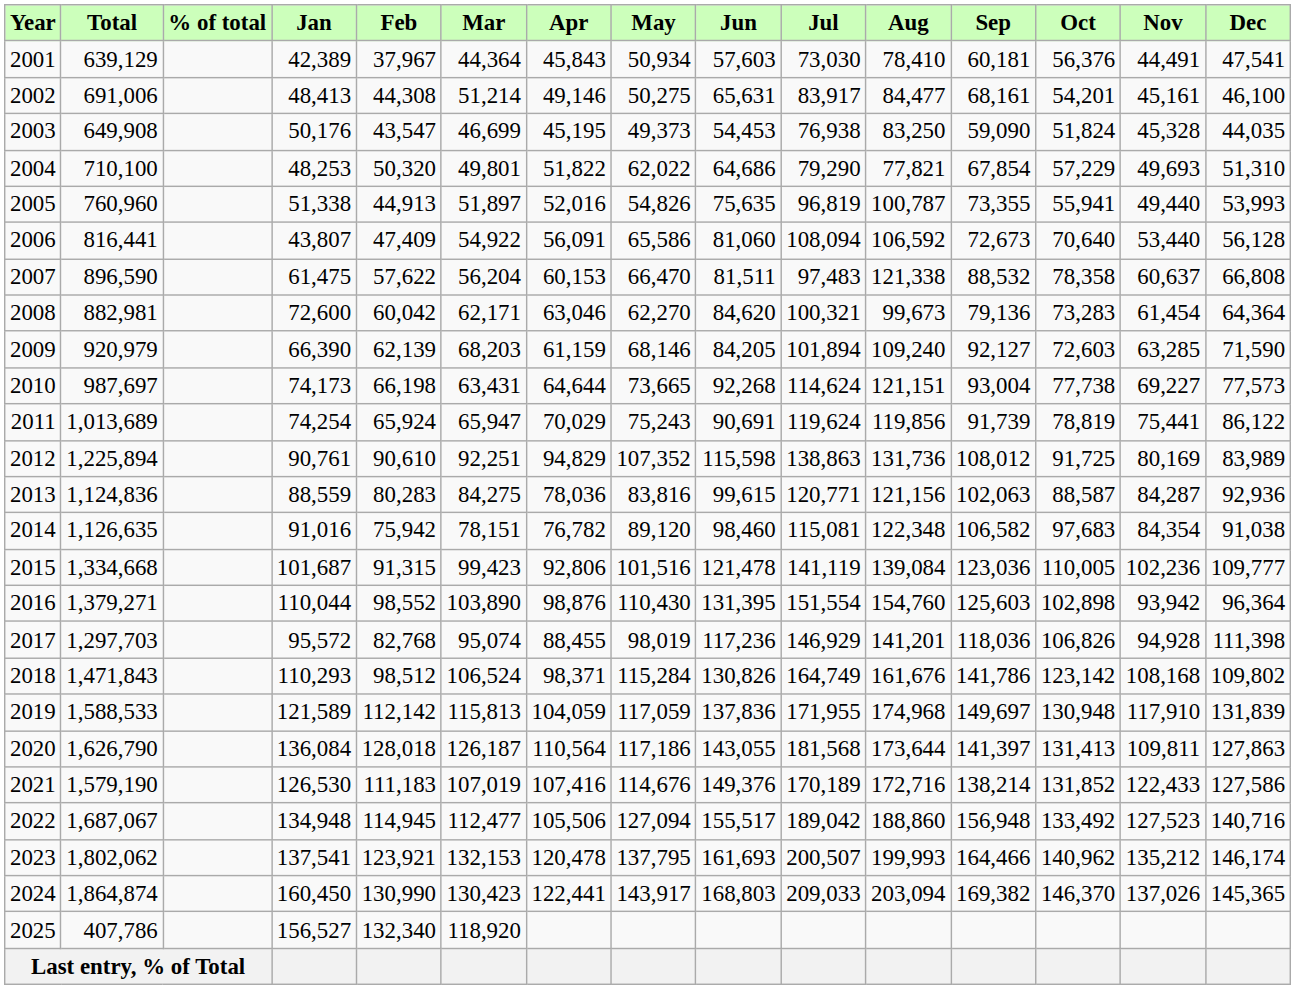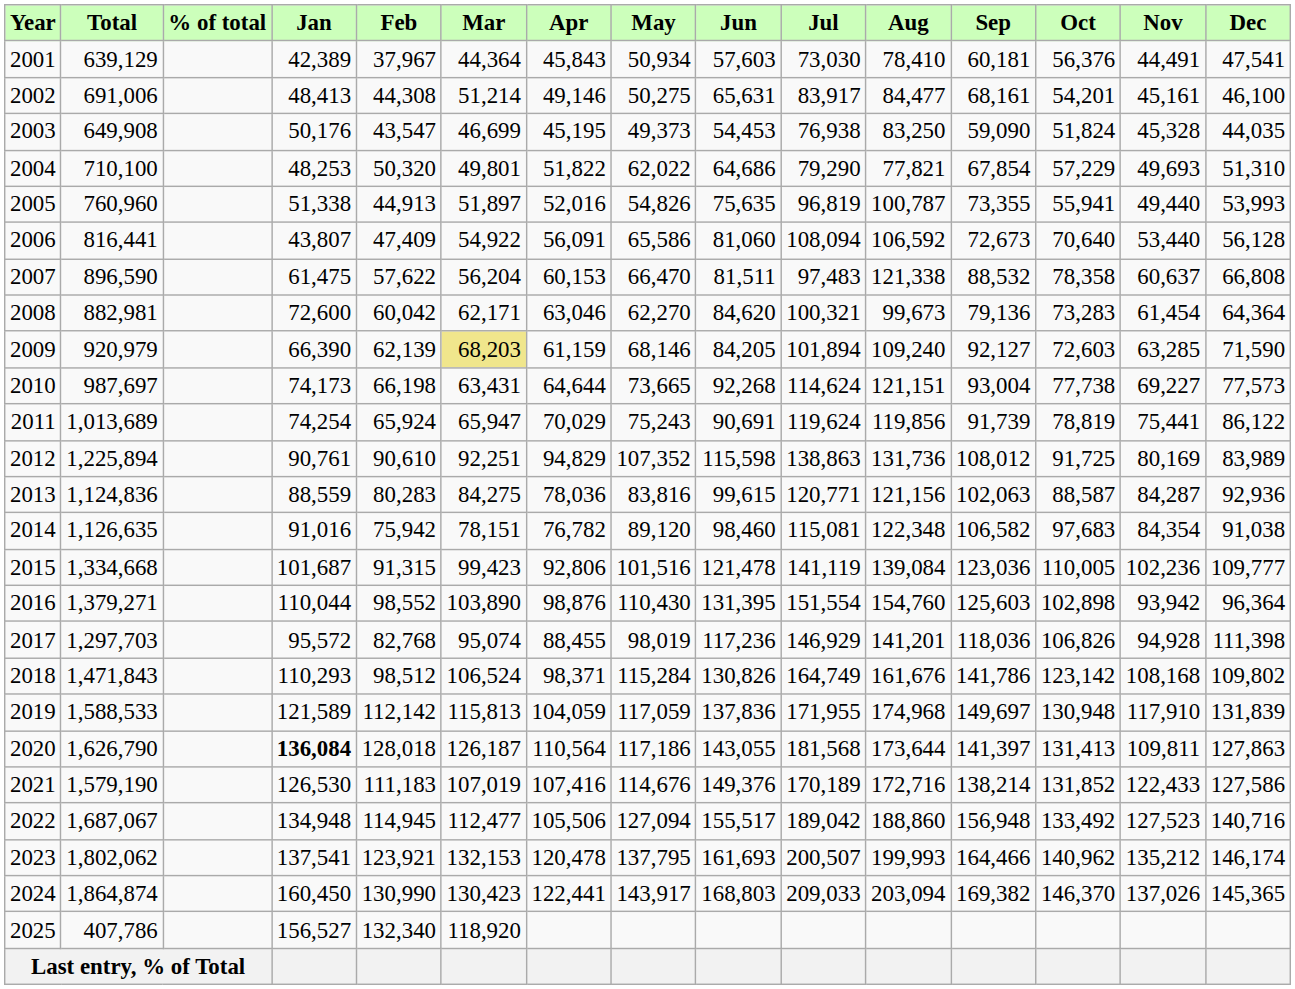(489, 349) no background -> (489, 349) khaki background
(314, 748) normal -> (314, 748) bold
